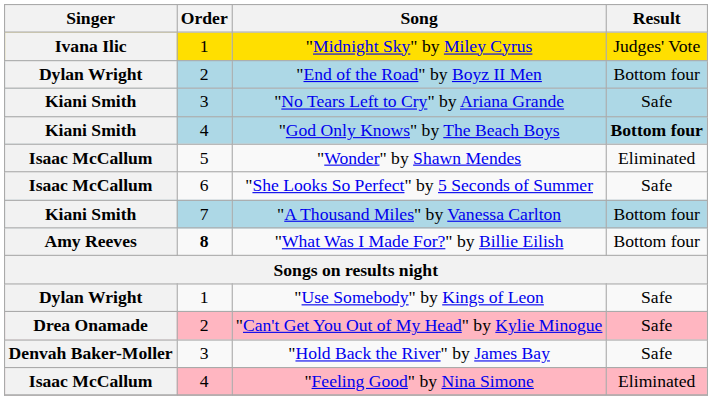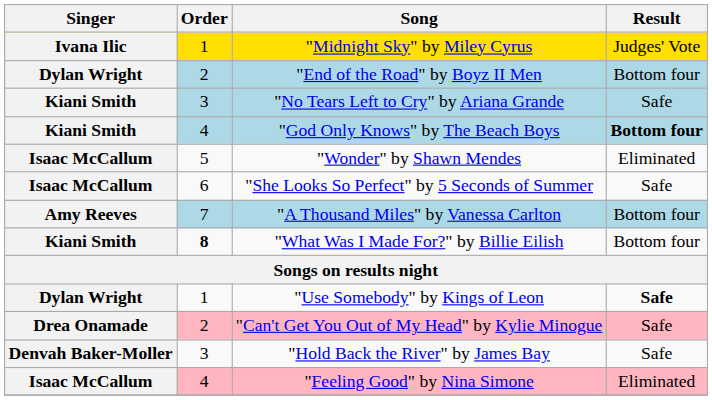(91, 213) Kiani Smith -> (91, 213) Amy Reeves
(91, 241) Amy Reeves -> (91, 241) Kiani Smith
(657, 297) normal -> (657, 297) bold
